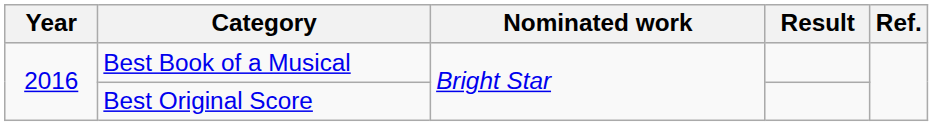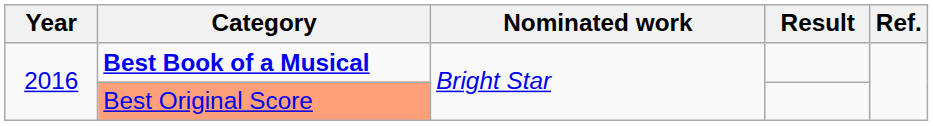(227, 62) normal -> (236, 62) bold
(208, 100) no background -> (208, 100) lightsalmon background
